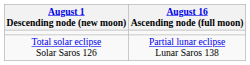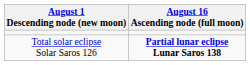(187, 47) normal -> (187, 47) bold
